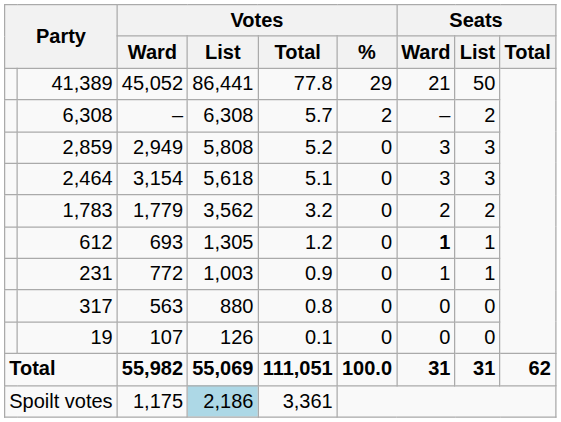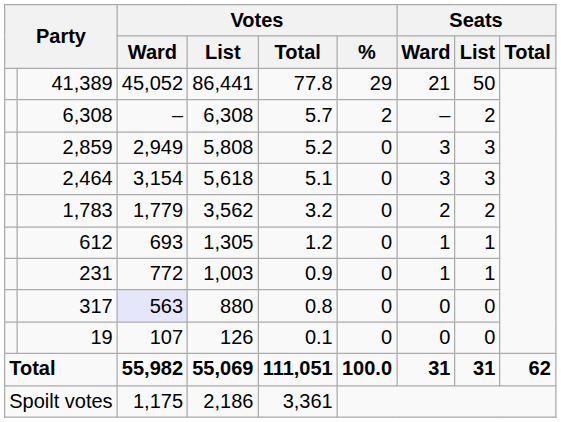(445, 242) bold -> (445, 242) normal
(166, 305) no background -> (166, 305) lavender background
(228, 400) lightblue background -> (228, 400) no background
